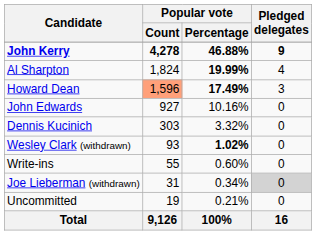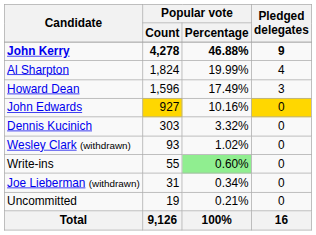(229, 70) bold -> (229, 70) normal
(165, 88) lightsalmon background -> (165, 88) no background
(229, 88) bold -> (229, 88) normal
(169, 107) no background -> (169, 107) gold background
(281, 107) no background -> (281, 107) gold background
(232, 145) bold -> (232, 145) normal
(232, 164) no background -> (232, 164) lightgreen background
(281, 182) lightgrey background -> (281, 182) no background
